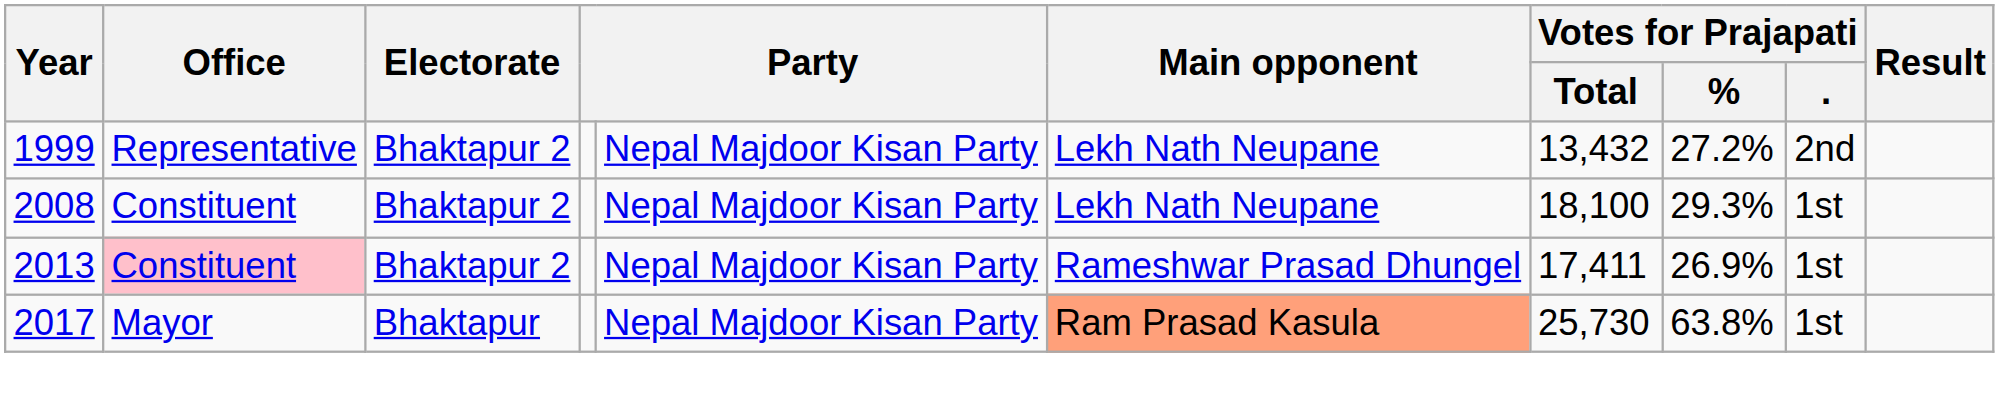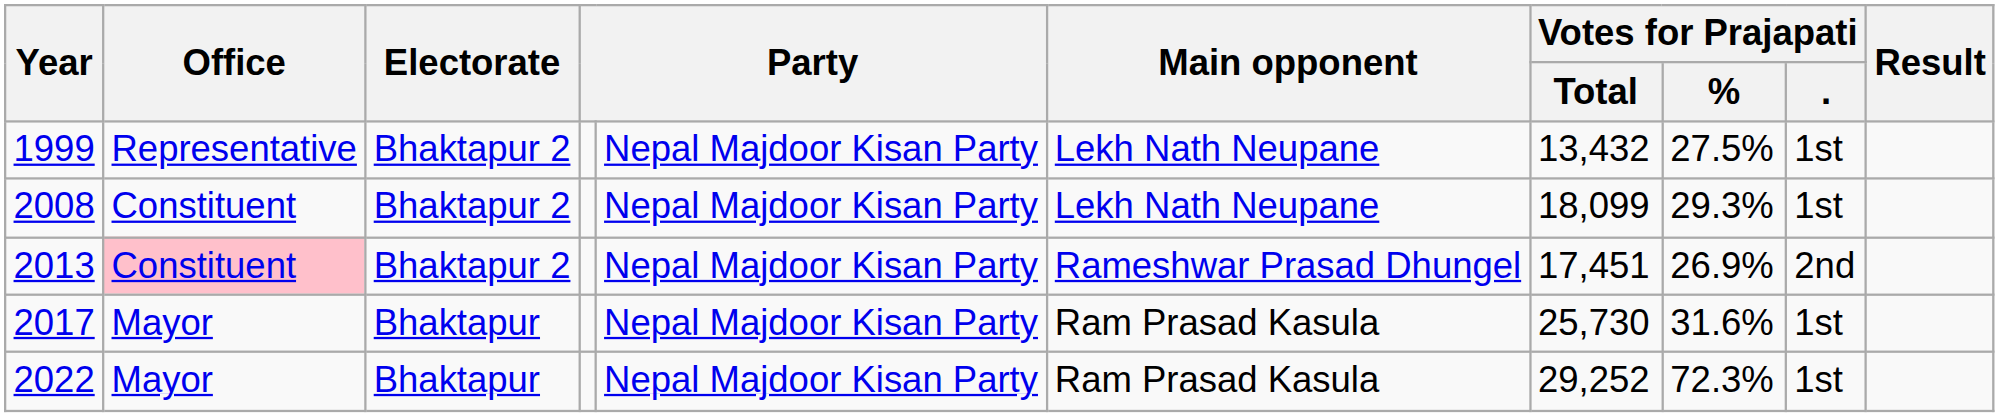(1722, 149) 27.2% -> (1722, 149) 27.5%
(1825, 149) 2nd -> (1819, 149) 1st
(1594, 206) 18,100 -> (1594, 206) 18,099
(1592, 264) 17,411 -> (1594, 264) 17,451
(1819, 264) 1st -> (1825, 264) 2nd
(1217, 322) lightsalmon background -> (1217, 322) no background
(1722, 322) 63.8% -> (1722, 322) 31.6%
+ row: (54, 380)
